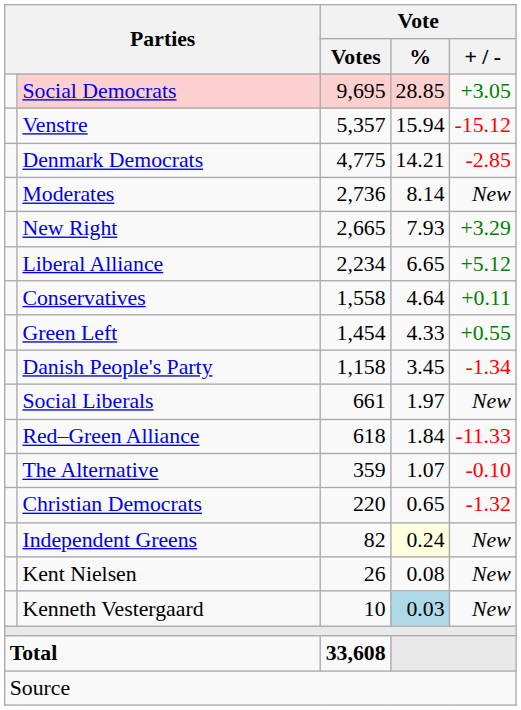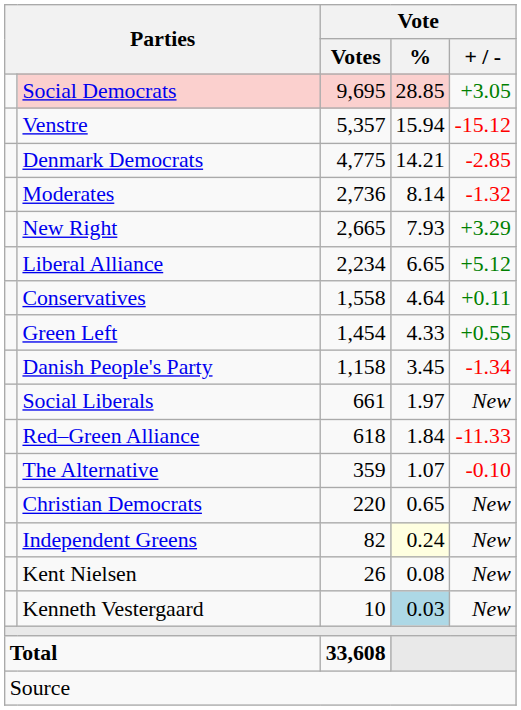(491, 194) New -> (488, 194) -1.32
(488, 504) -1.32 -> (491, 504) New
